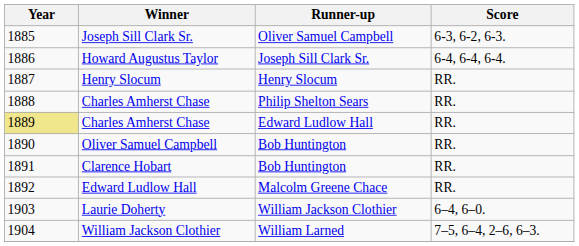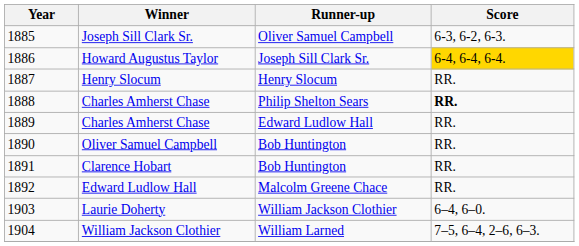(470, 58) no background -> (470, 58) gold background
(445, 101) normal -> (446, 101) bold
(21, 123) khaki background -> (21, 123) no background
